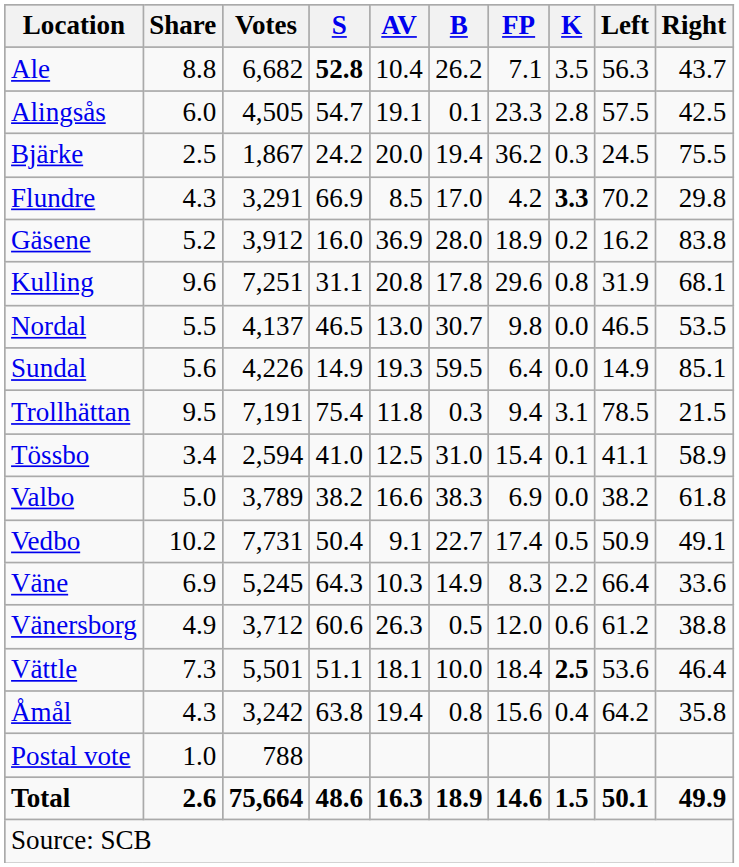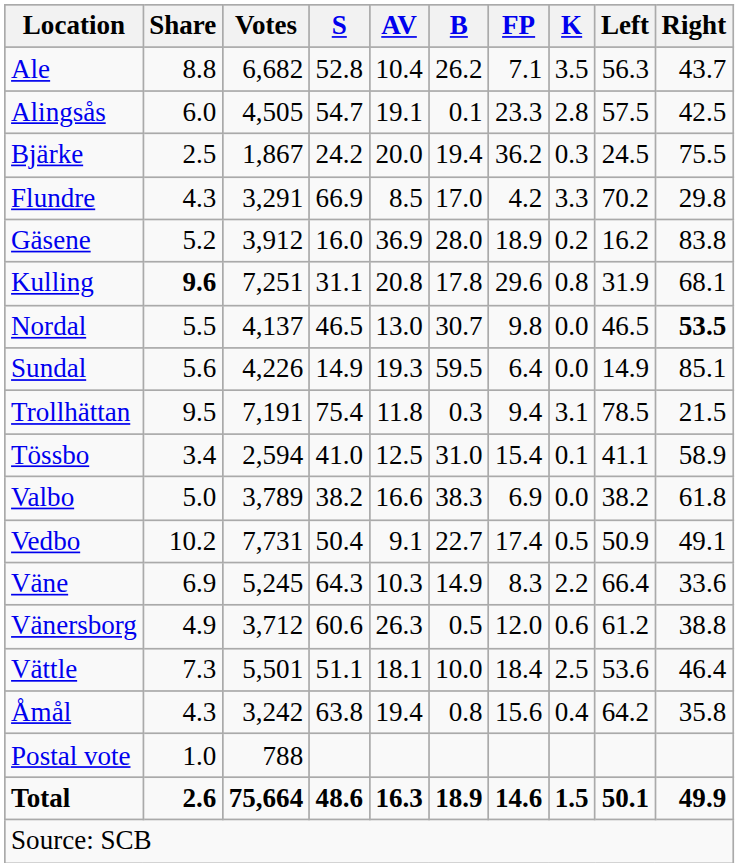(339, 68) bold -> (339, 68) normal
(572, 197) bold -> (572, 197) normal
(199, 283) normal -> (199, 283) bold
(702, 326) normal -> (702, 326) bold
(572, 669) bold -> (572, 669) normal
